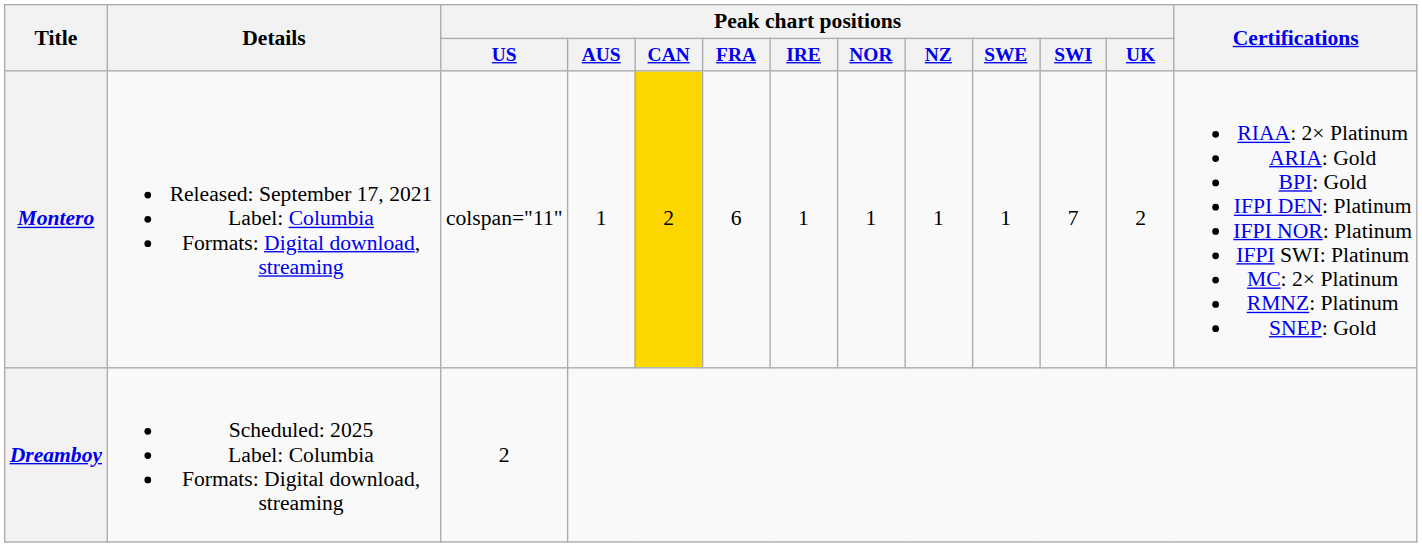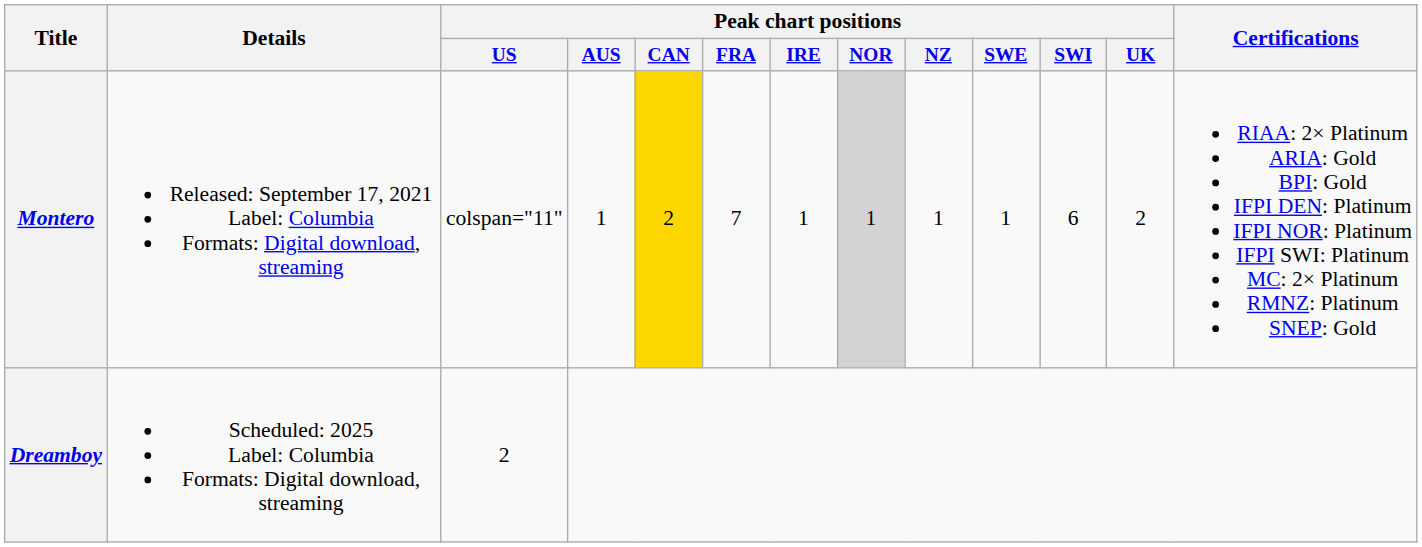(736, 218) 6 -> (736, 218) 7
(871, 218) no background -> (871, 218) lightgrey background
(1073, 218) 7 -> (1073, 218) 6
